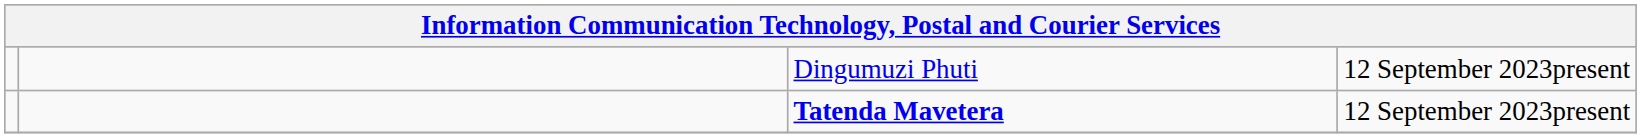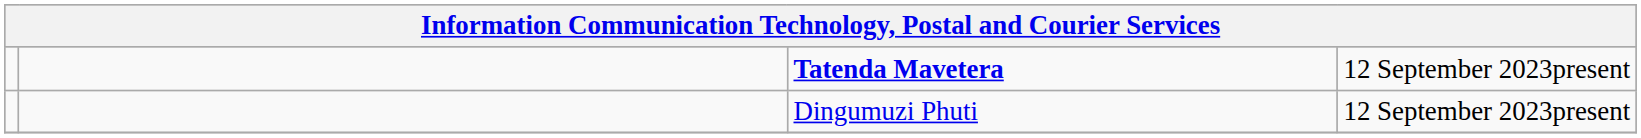rows swapped: (899, 111) <-> (886, 68)
